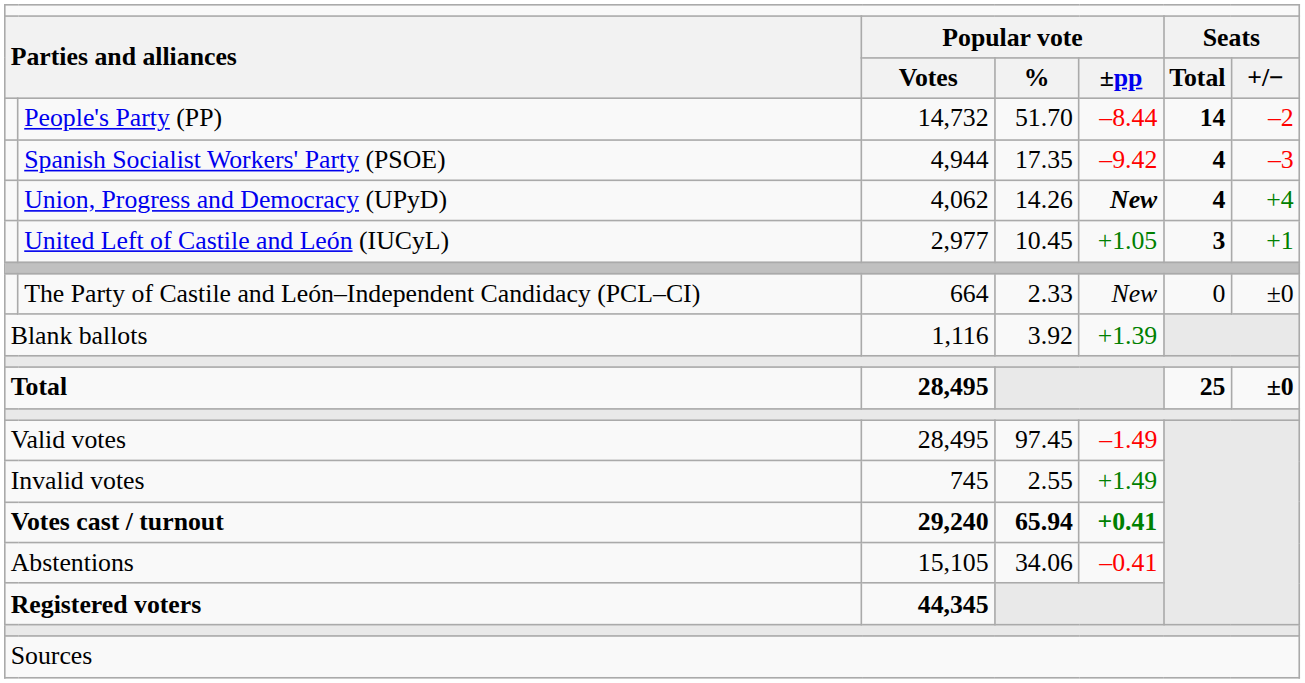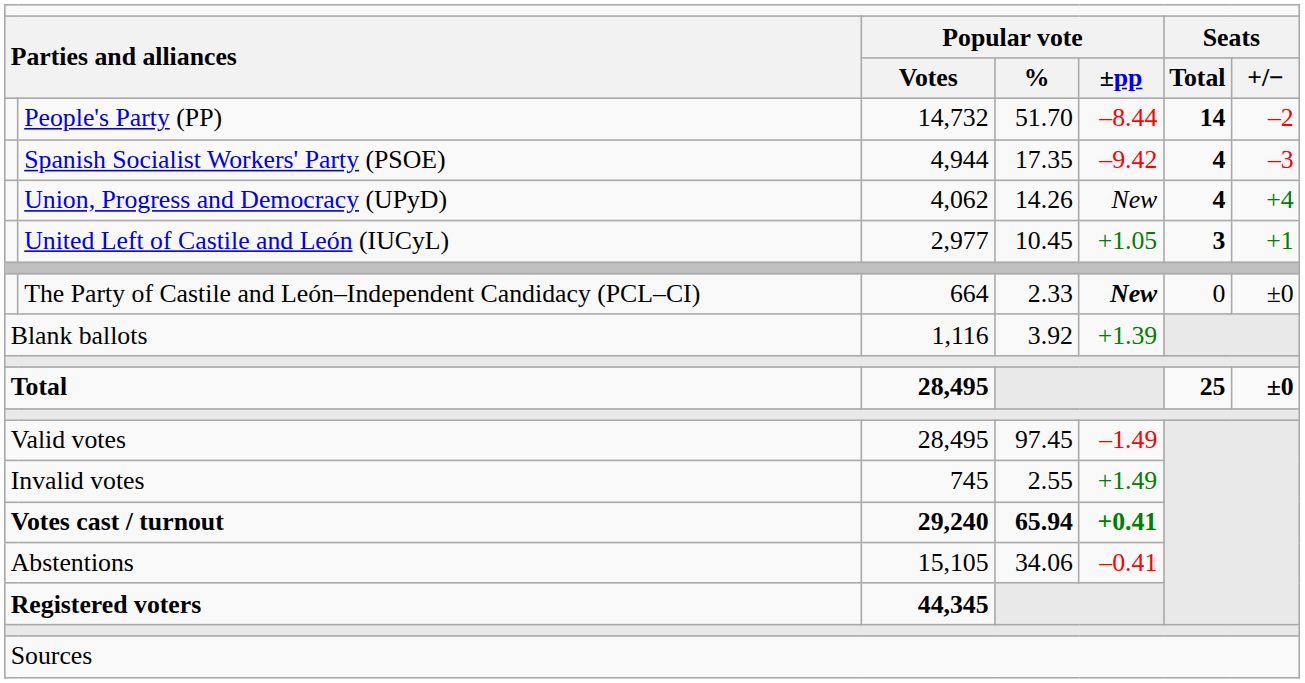(1134, 200) bold -> (1134, 200) normal
(1134, 293) normal -> (1134, 293) bold
